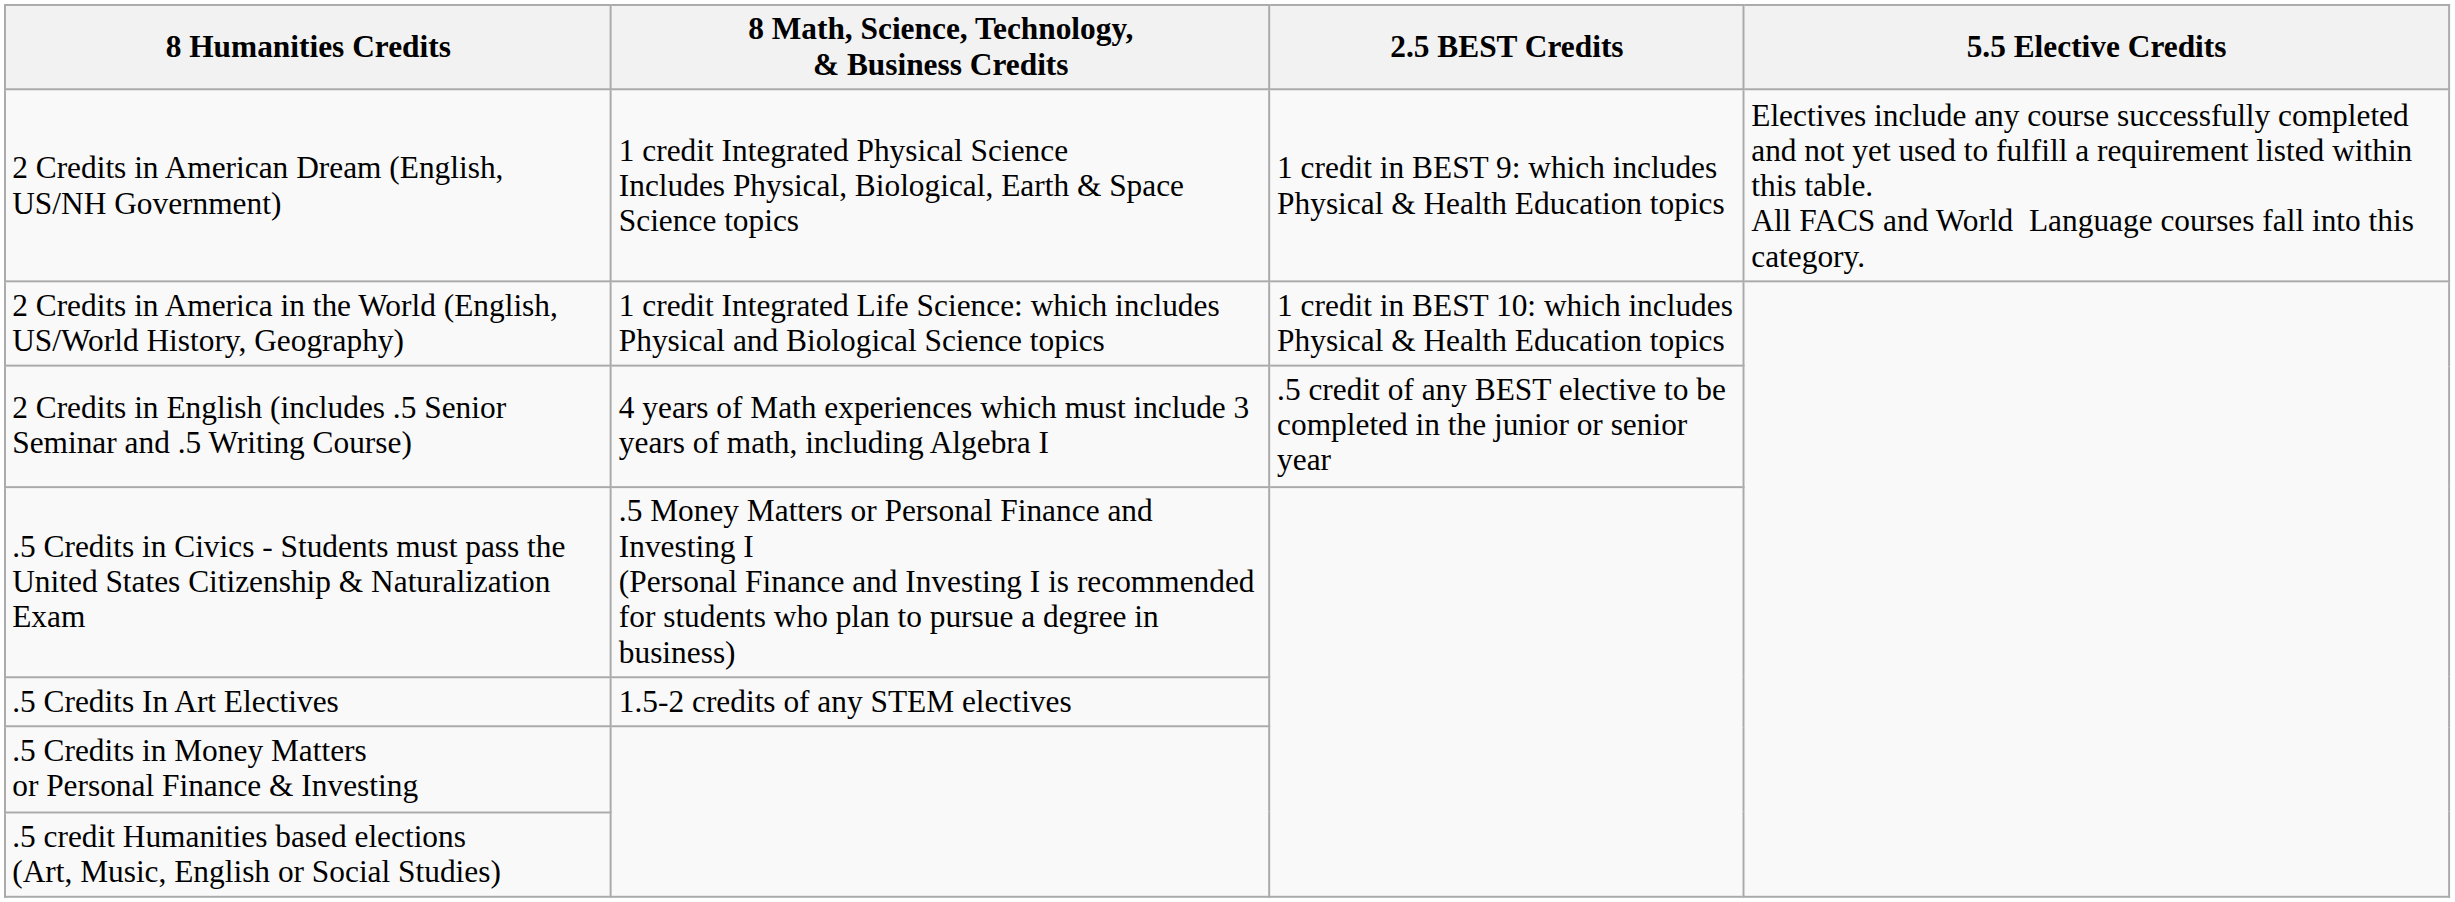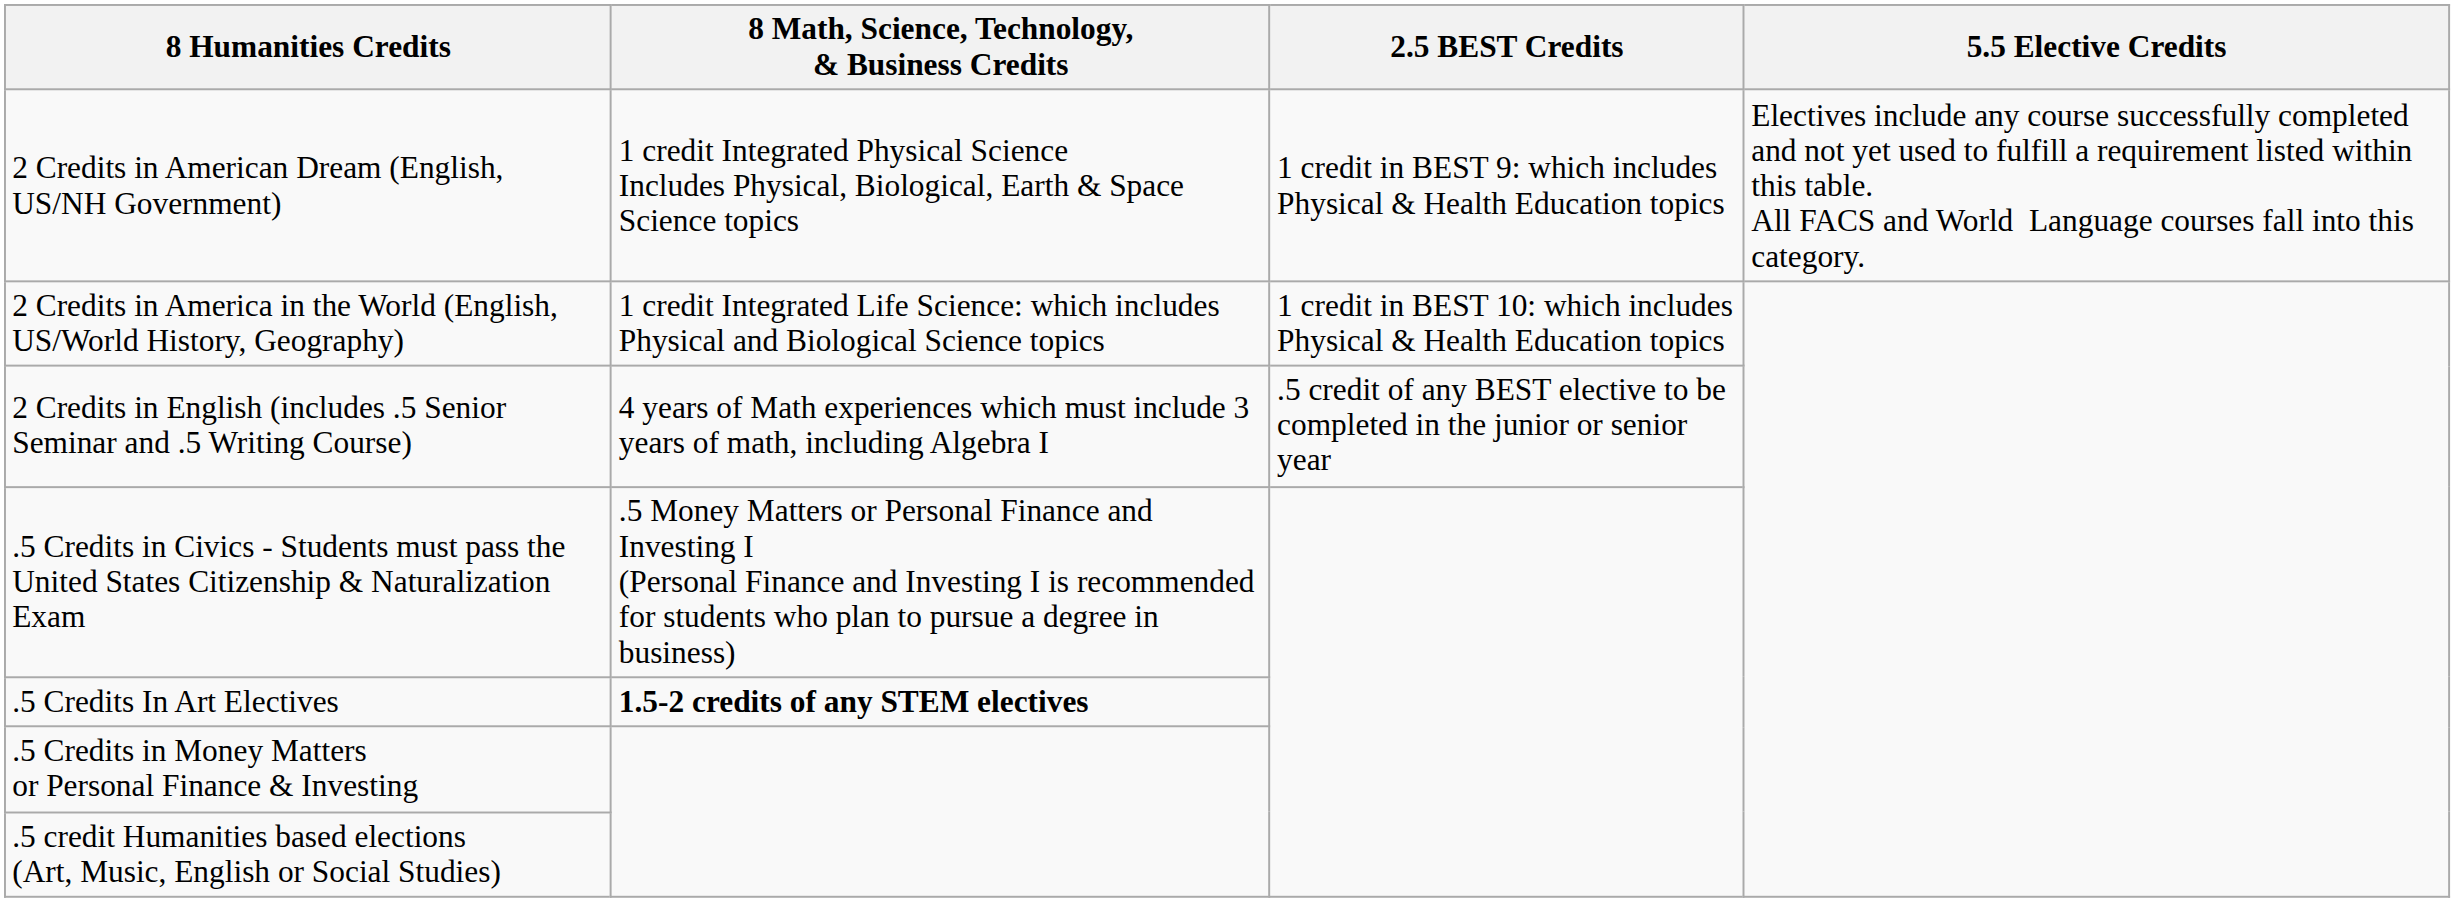(845, 701) normal -> (854, 701) bold
